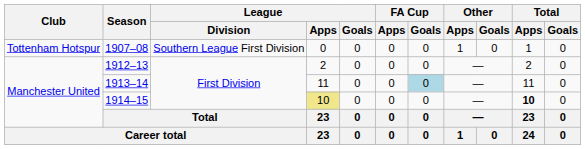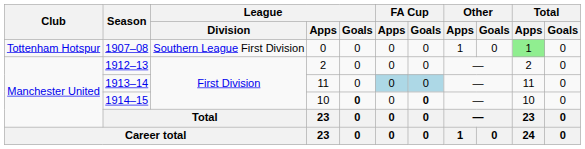(529, 48) no background -> (529, 48) lightgreen background
(392, 83) no background -> (392, 83) lightblue background
(323, 100) khaki background -> (323, 100) no background
(357, 100) normal -> (357, 100) bold
(426, 100) normal -> (426, 100) bold
(529, 100) bold -> (529, 100) normal
